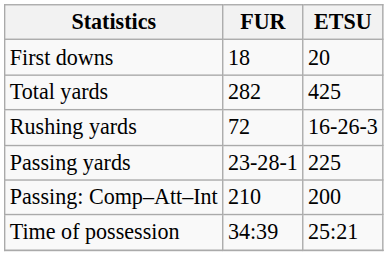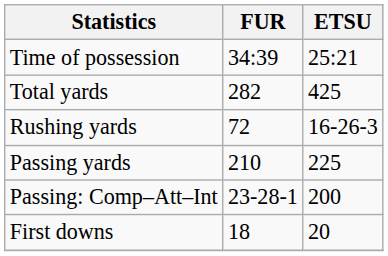rows swapped: (62, 57) <-> (95, 232)
(263, 162) 23-28-1 -> (244, 162) 210
(244, 197) 210 -> (263, 197) 23-28-1
